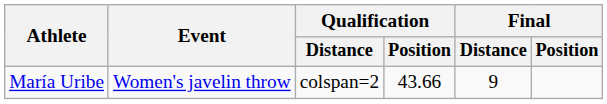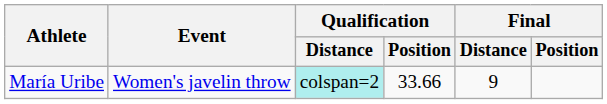(339, 82) no background -> (339, 82) paleturquoise background
(419, 82) 43.66 -> (419, 82) 33.66
